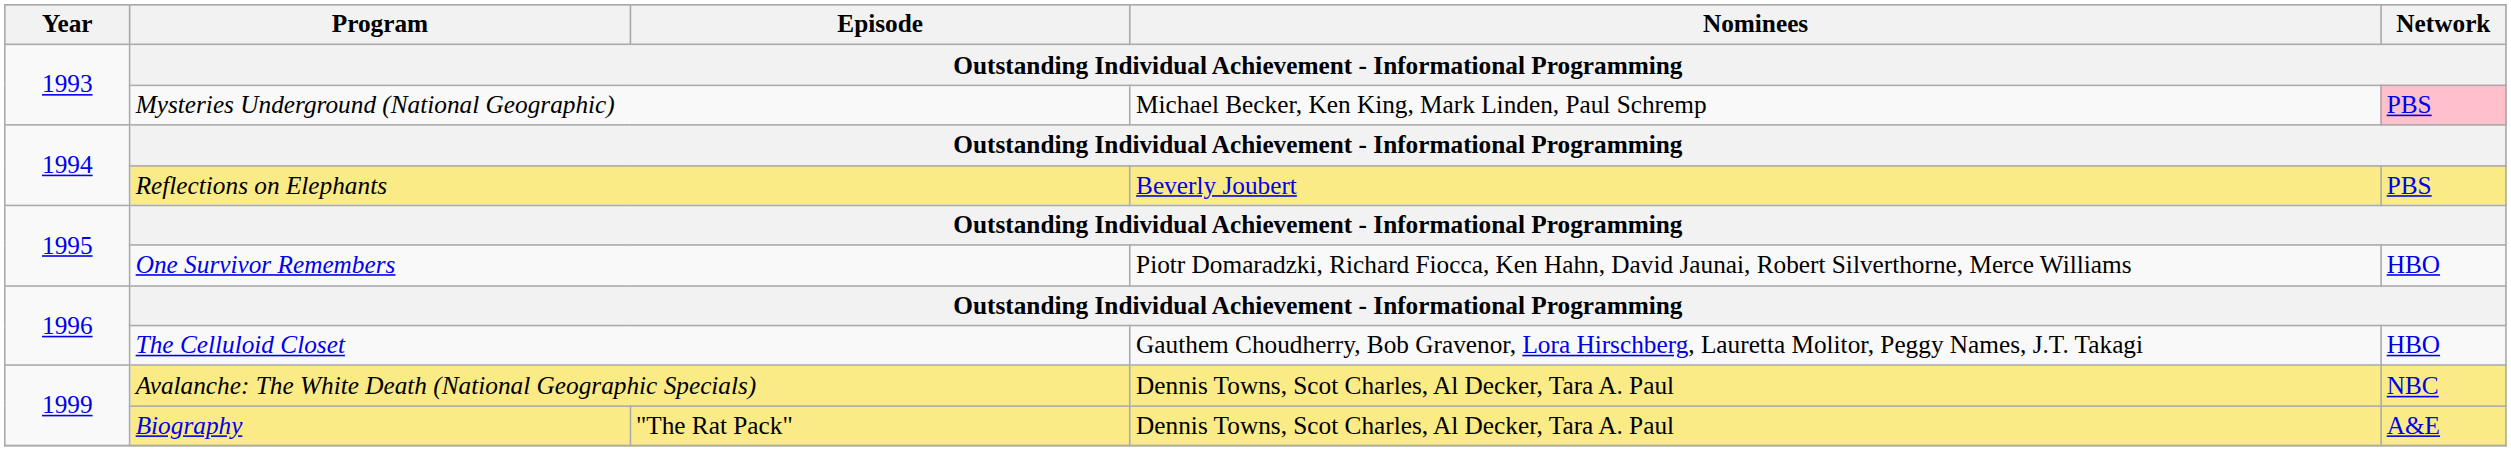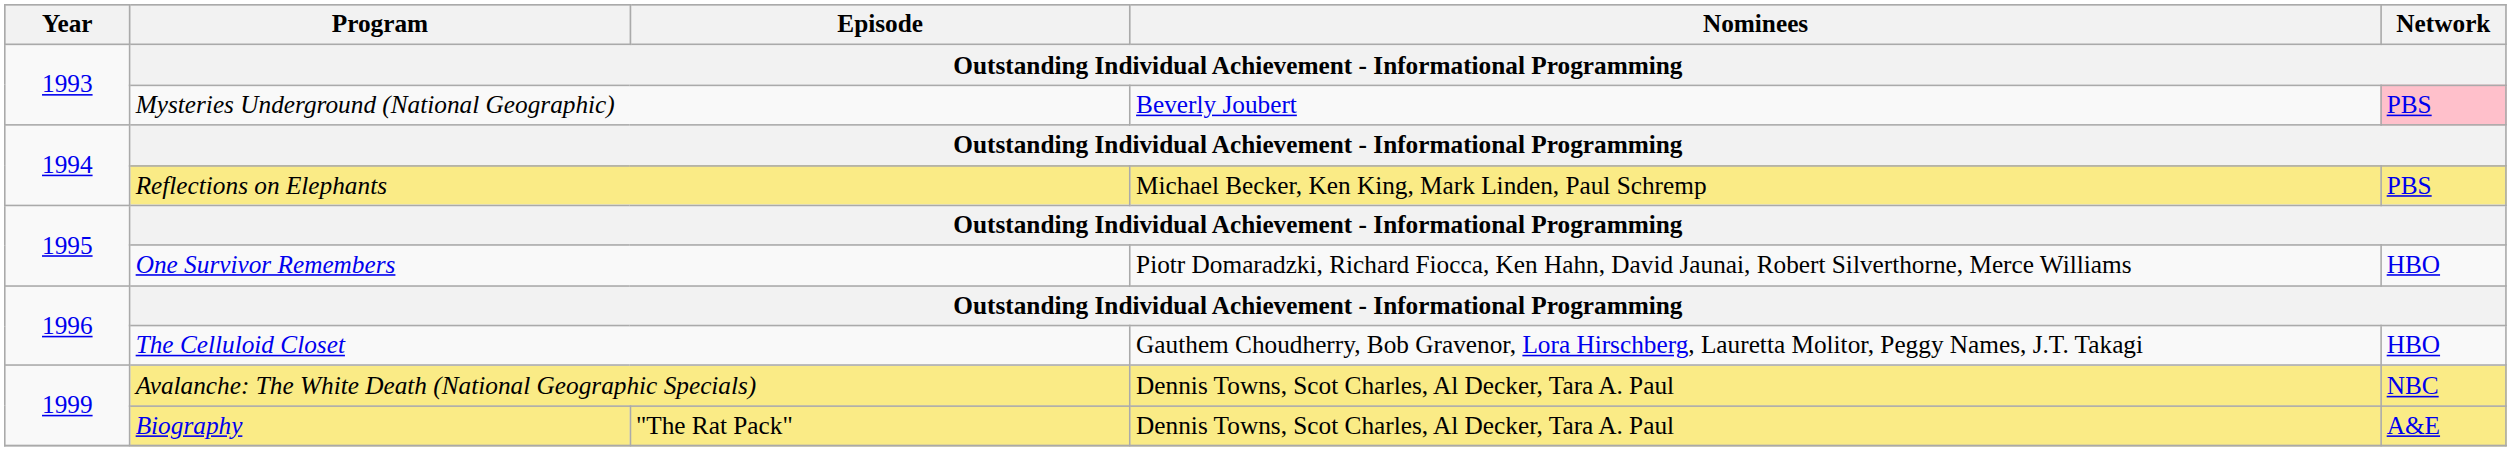(1421, 104) Michael Becker, Ken King, Mark Linden, Paul Schremp -> (1216, 104) Beverly Joubert
(1216, 184) Beverly Joubert -> (1421, 184) Michael Becker, Ken King, Mark Linden, Paul Schremp
